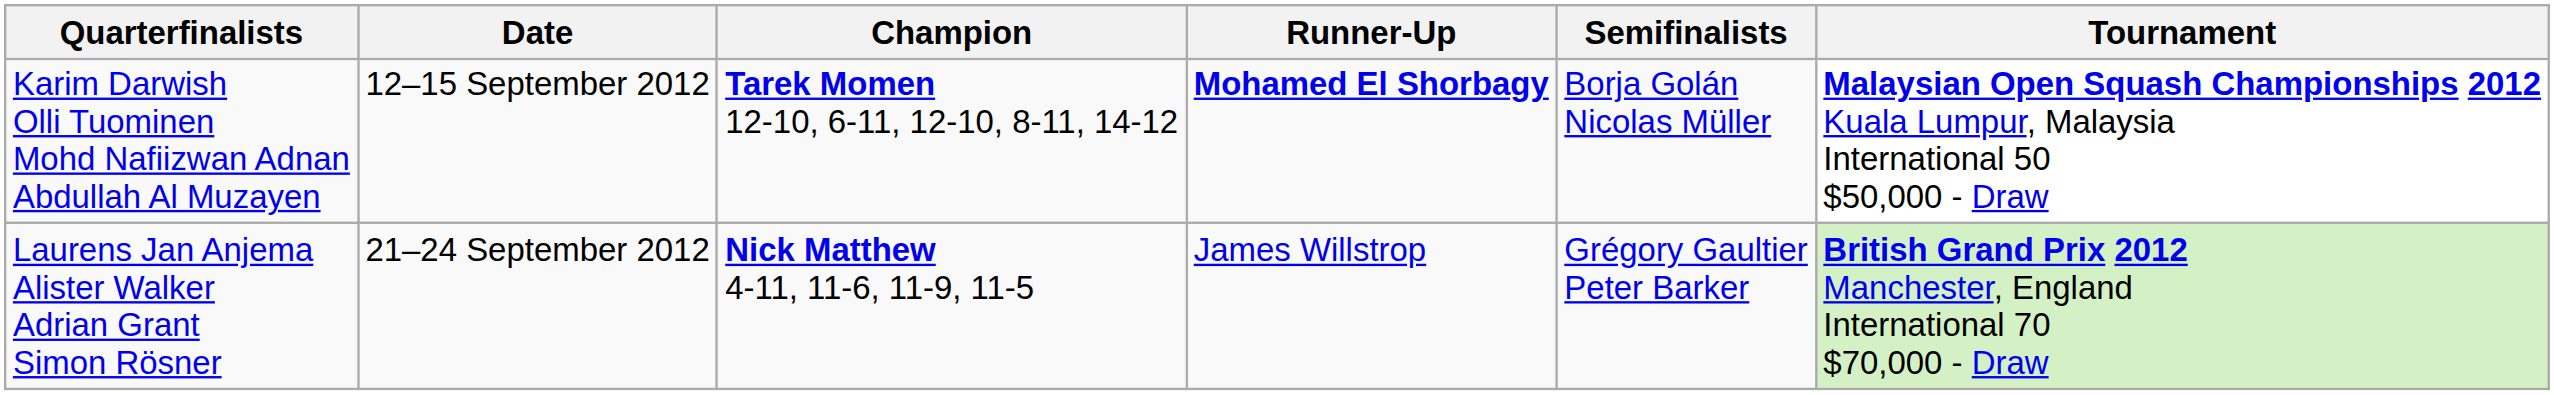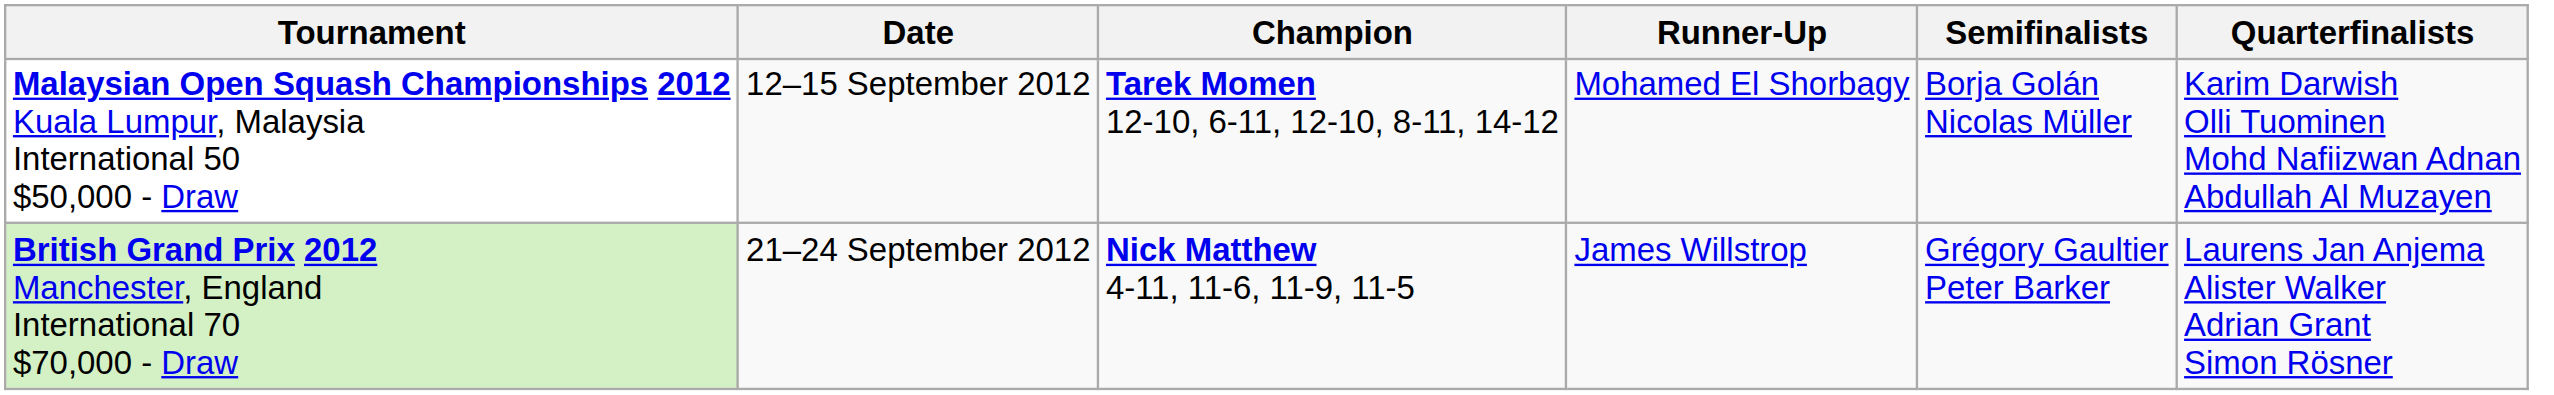columns swapped: (2182, 32) <-> (181, 32)
(1371, 85) bold -> (1742, 85) normal
